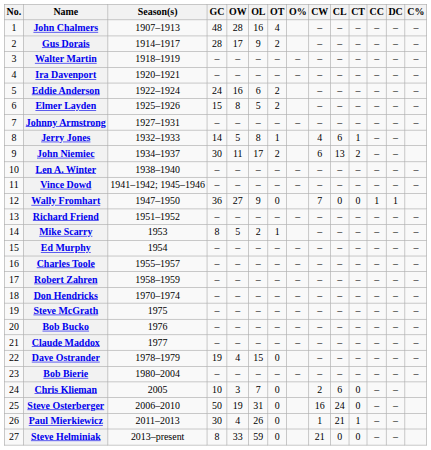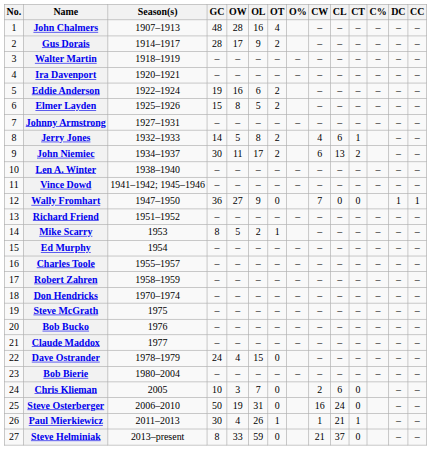columns swapped: (416, 12) <-> (377, 12)
(217, 91) 24 -> (217, 91) 19
(277, 138) 1 -> (277, 138) 2
(217, 358) 19 -> (217, 358) 24
(277, 421) 0 -> (277, 421) 1
(340, 437) 0 -> (340, 437) 37
